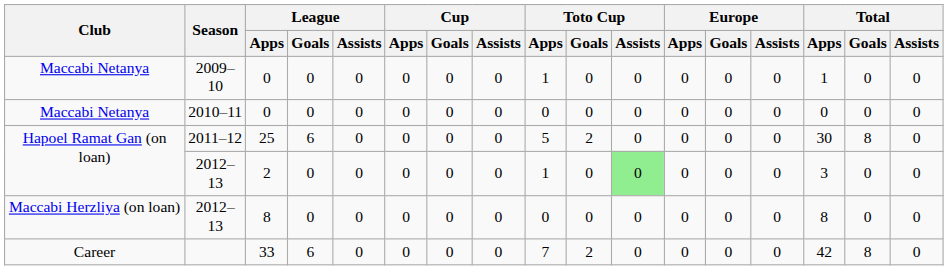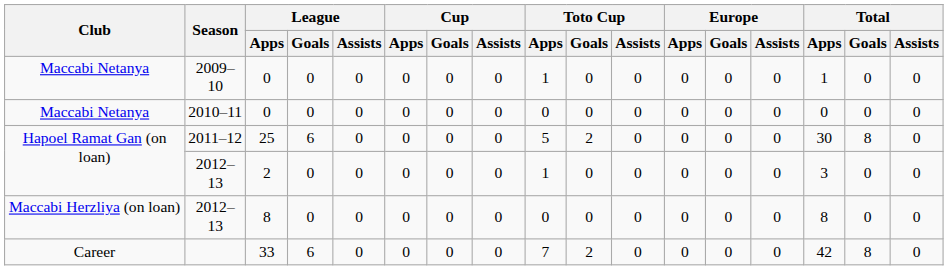(638, 173) lightgreen background -> (638, 173) no background
